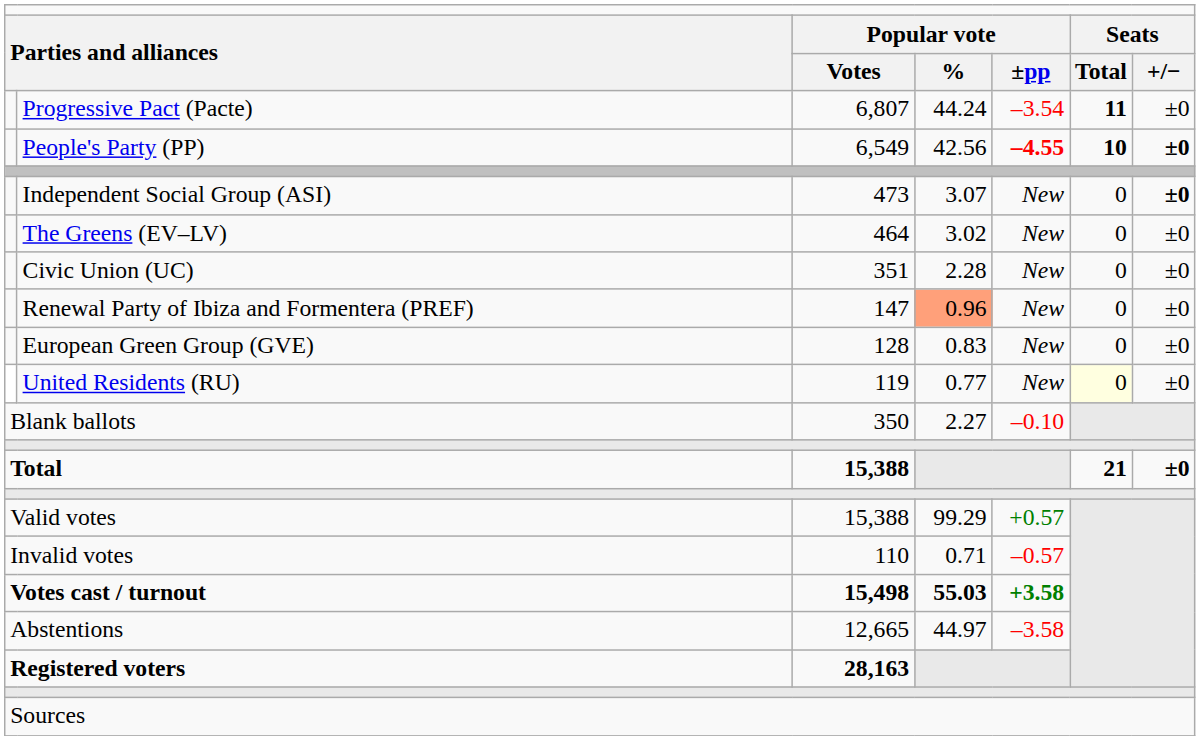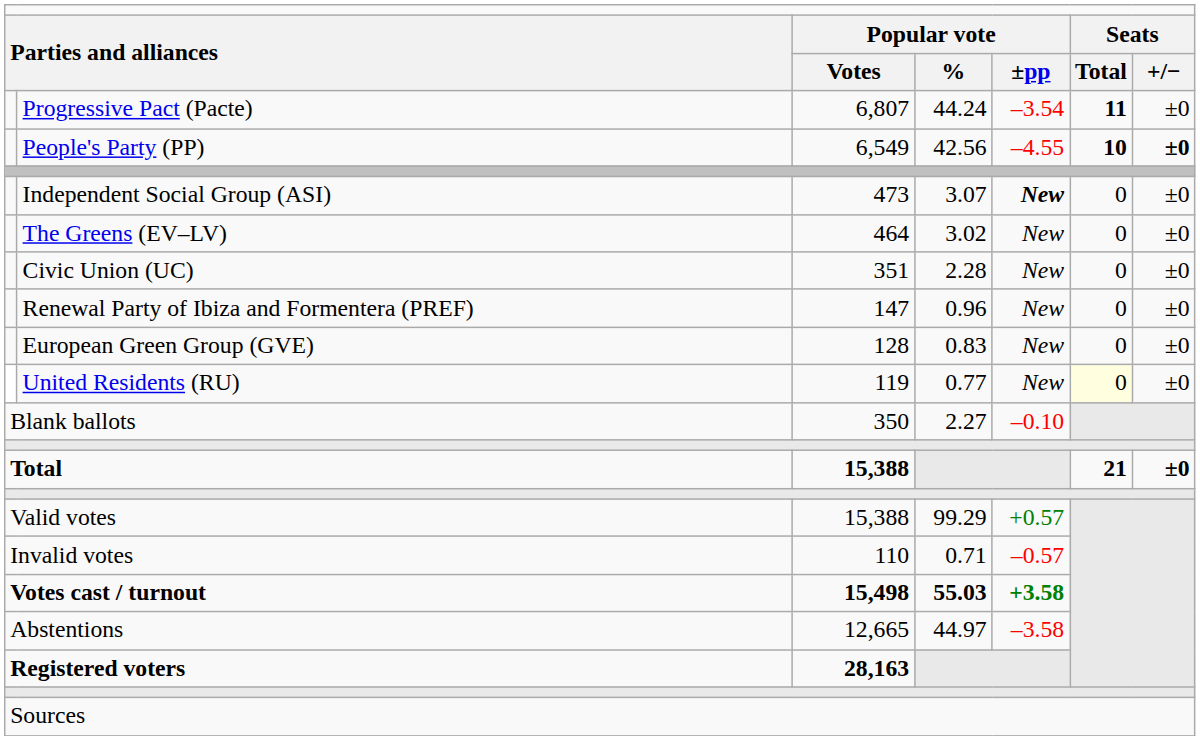(1038, 146) bold -> (1038, 146) normal
(1043, 195) normal -> (1042, 195) bold
(1177, 195) bold -> (1177, 195) normal
(966, 307) lightsalmon background -> (966, 307) no background
